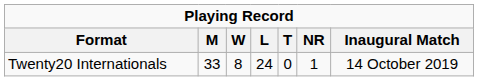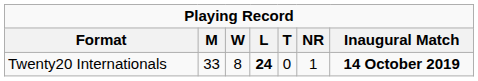(264, 64) normal -> (264, 64) bold
(402, 64) normal -> (402, 64) bold
